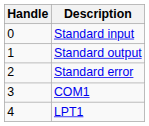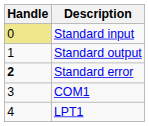(11, 33) no background -> (11, 33) khaki background
(11, 72) normal -> (11, 72) bold
